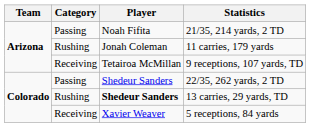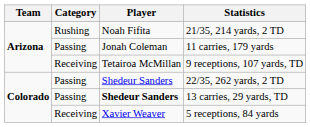(70, 30) Passing -> (72, 30) Rushing
(72, 46) Rushing -> (70, 46) Passing
(72, 97) Rushing -> (70, 97) Passing
